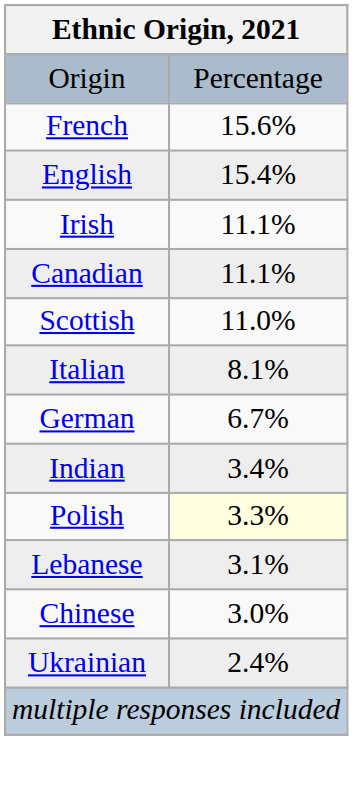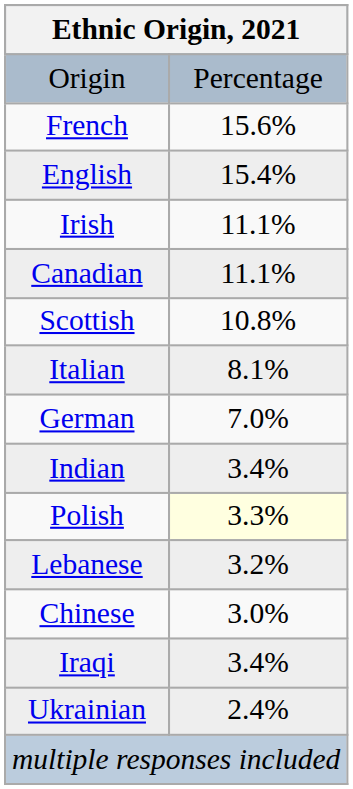(258, 320) 11.0% -> (258, 320) 10.8%
(258, 418) 6.7% -> (258, 418) 7.0%
(258, 564) 3.1% -> (258, 564) 3.2%
+ row: (87, 661)
